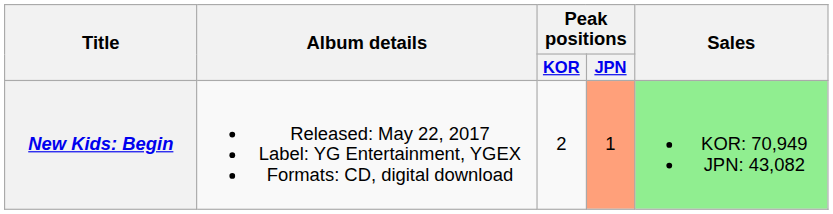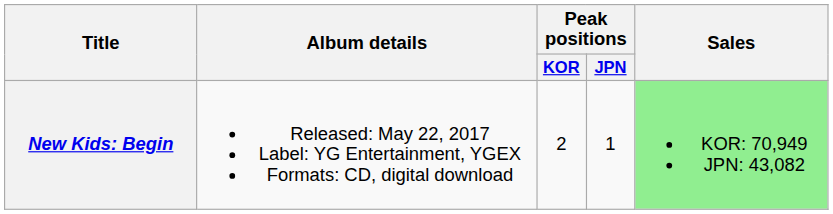(610, 144) lightsalmon background -> (610, 144) no background
